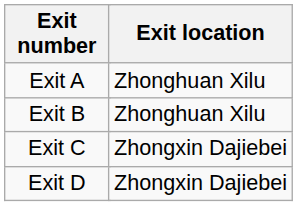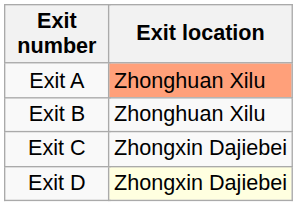(190, 80) no background -> (190, 80) lightsalmon background
(201, 182) no background -> (201, 182) lightyellow background
